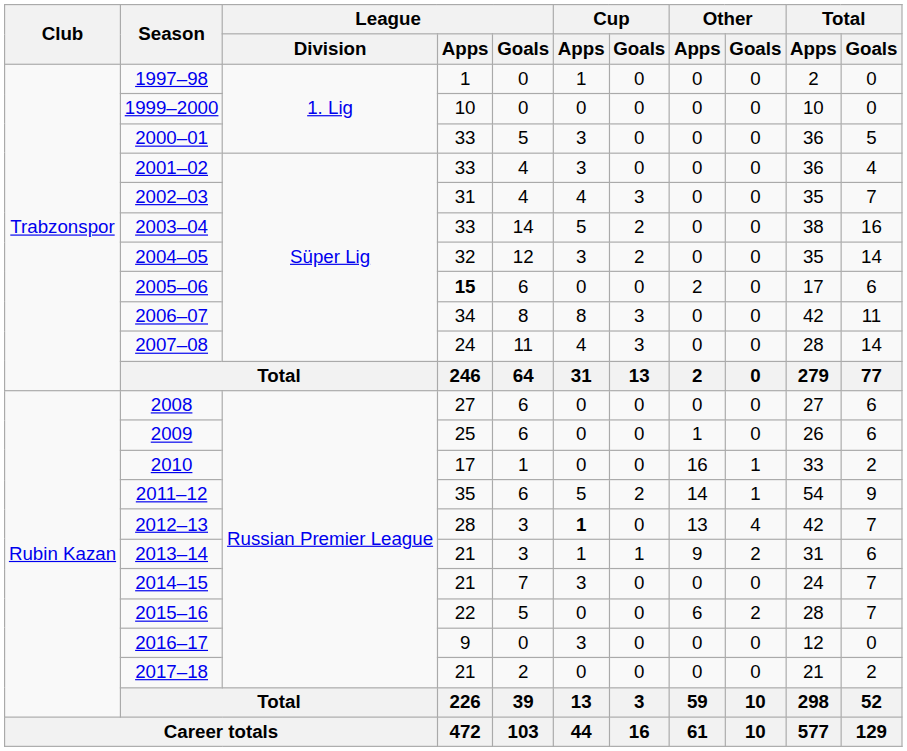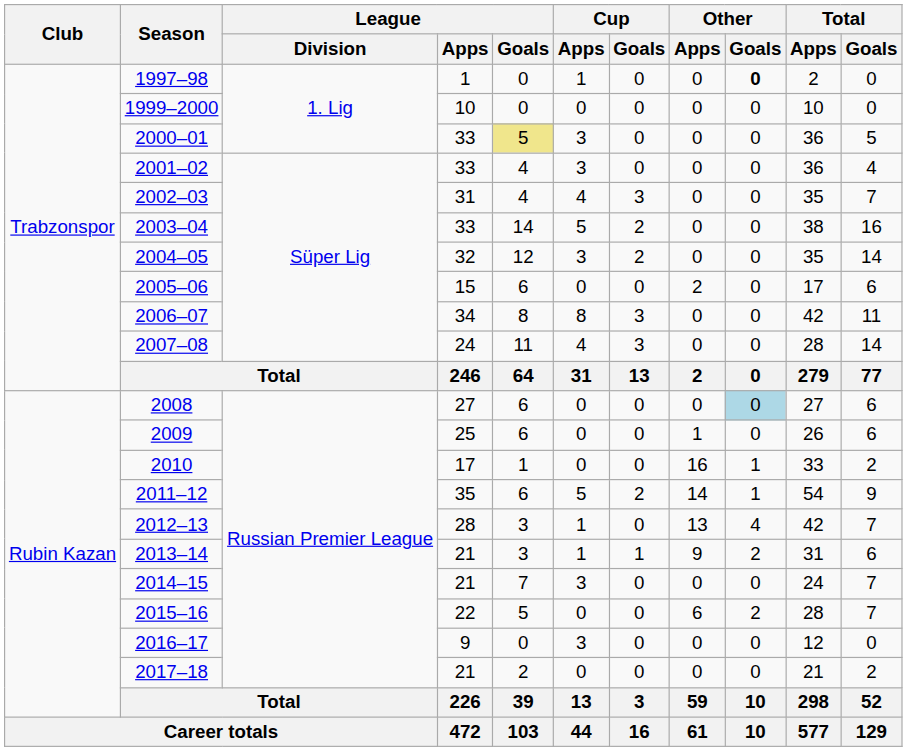(755, 78) normal -> (755, 78) bold
(523, 138) no background -> (523, 138) khaki background
(465, 286) bold -> (465, 286) normal
(755, 405) no background -> (755, 405) lightblue background
(581, 524) bold -> (581, 524) normal
